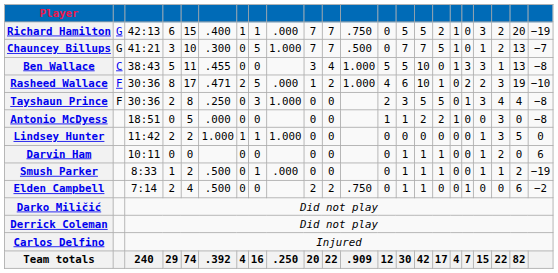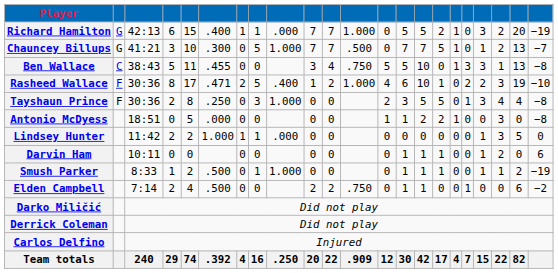(359, 31) .750 -> (359, 31) 1.000
(359, 66) 1.000 -> (359, 66) .750
(285, 84) .000 -> (285, 84) .400
(285, 136) 1.000 -> (285, 136) .000
(285, 171) .000 -> (285, 171) 1.000
